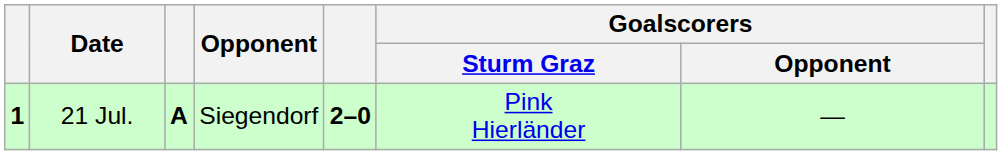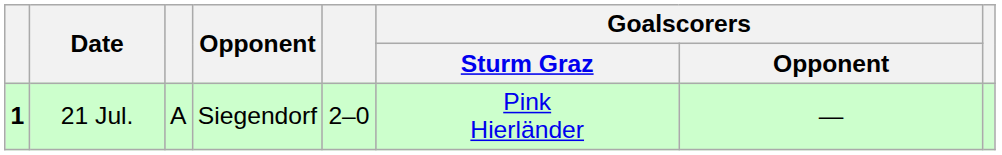(179, 116) bold -> (178, 116) normal
(350, 116) bold -> (349, 116) normal
